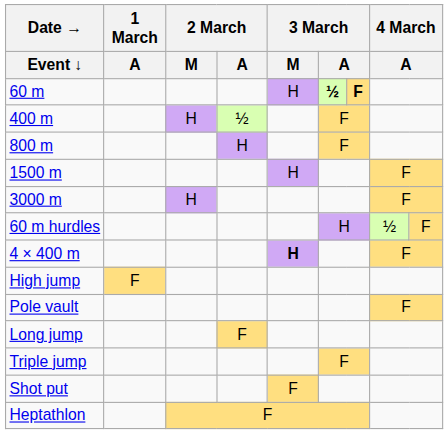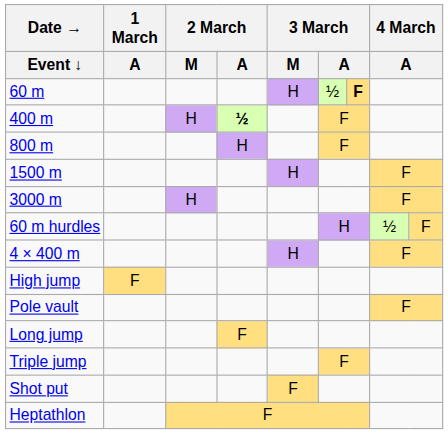(333, 92) bold -> (333, 92) normal
(242, 119) normal -> (242, 119) bold
(293, 253) bold -> (293, 253) normal
